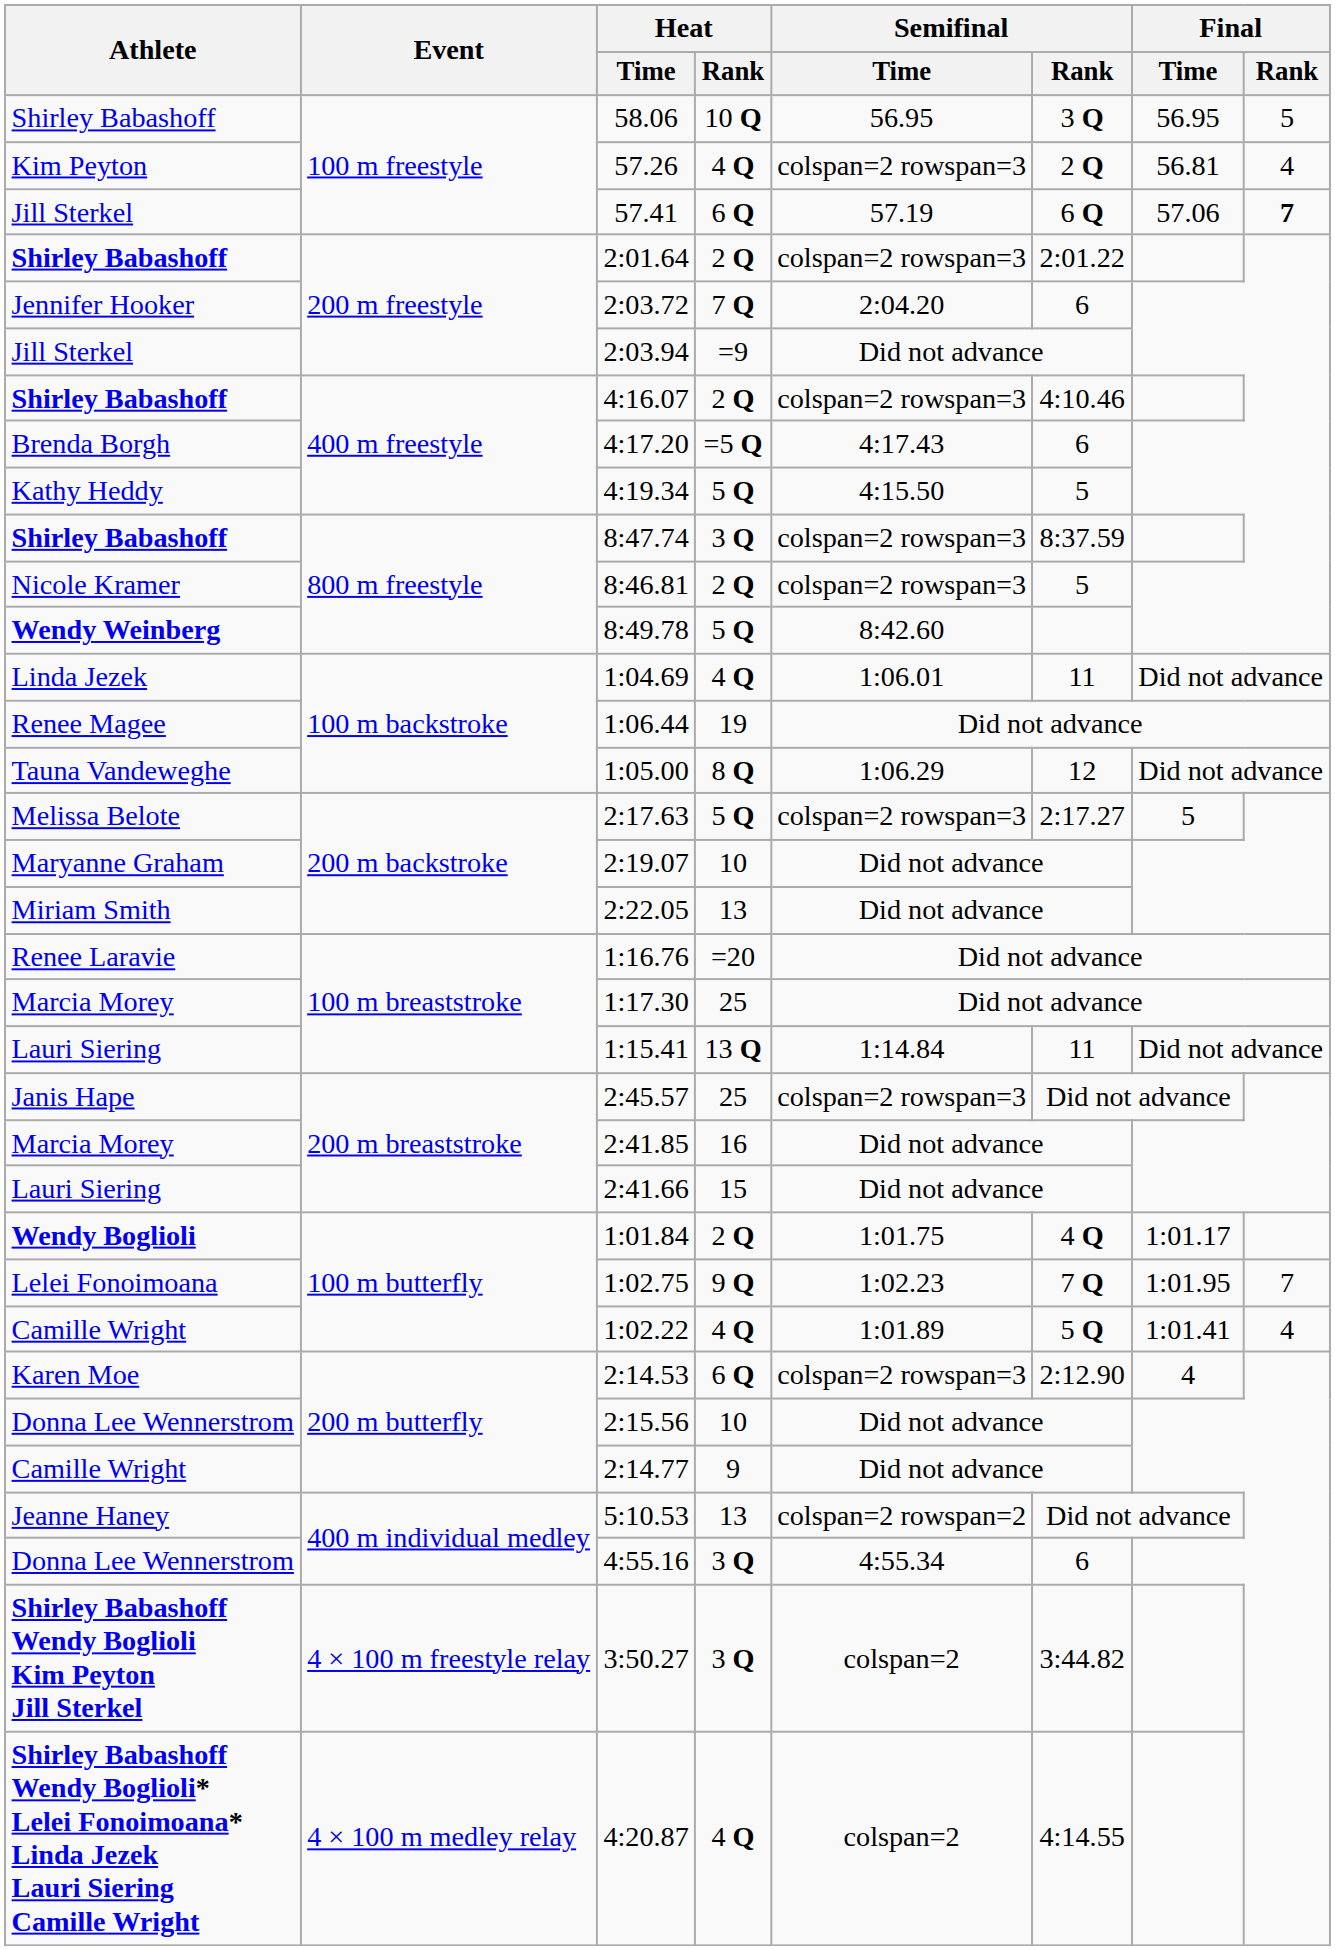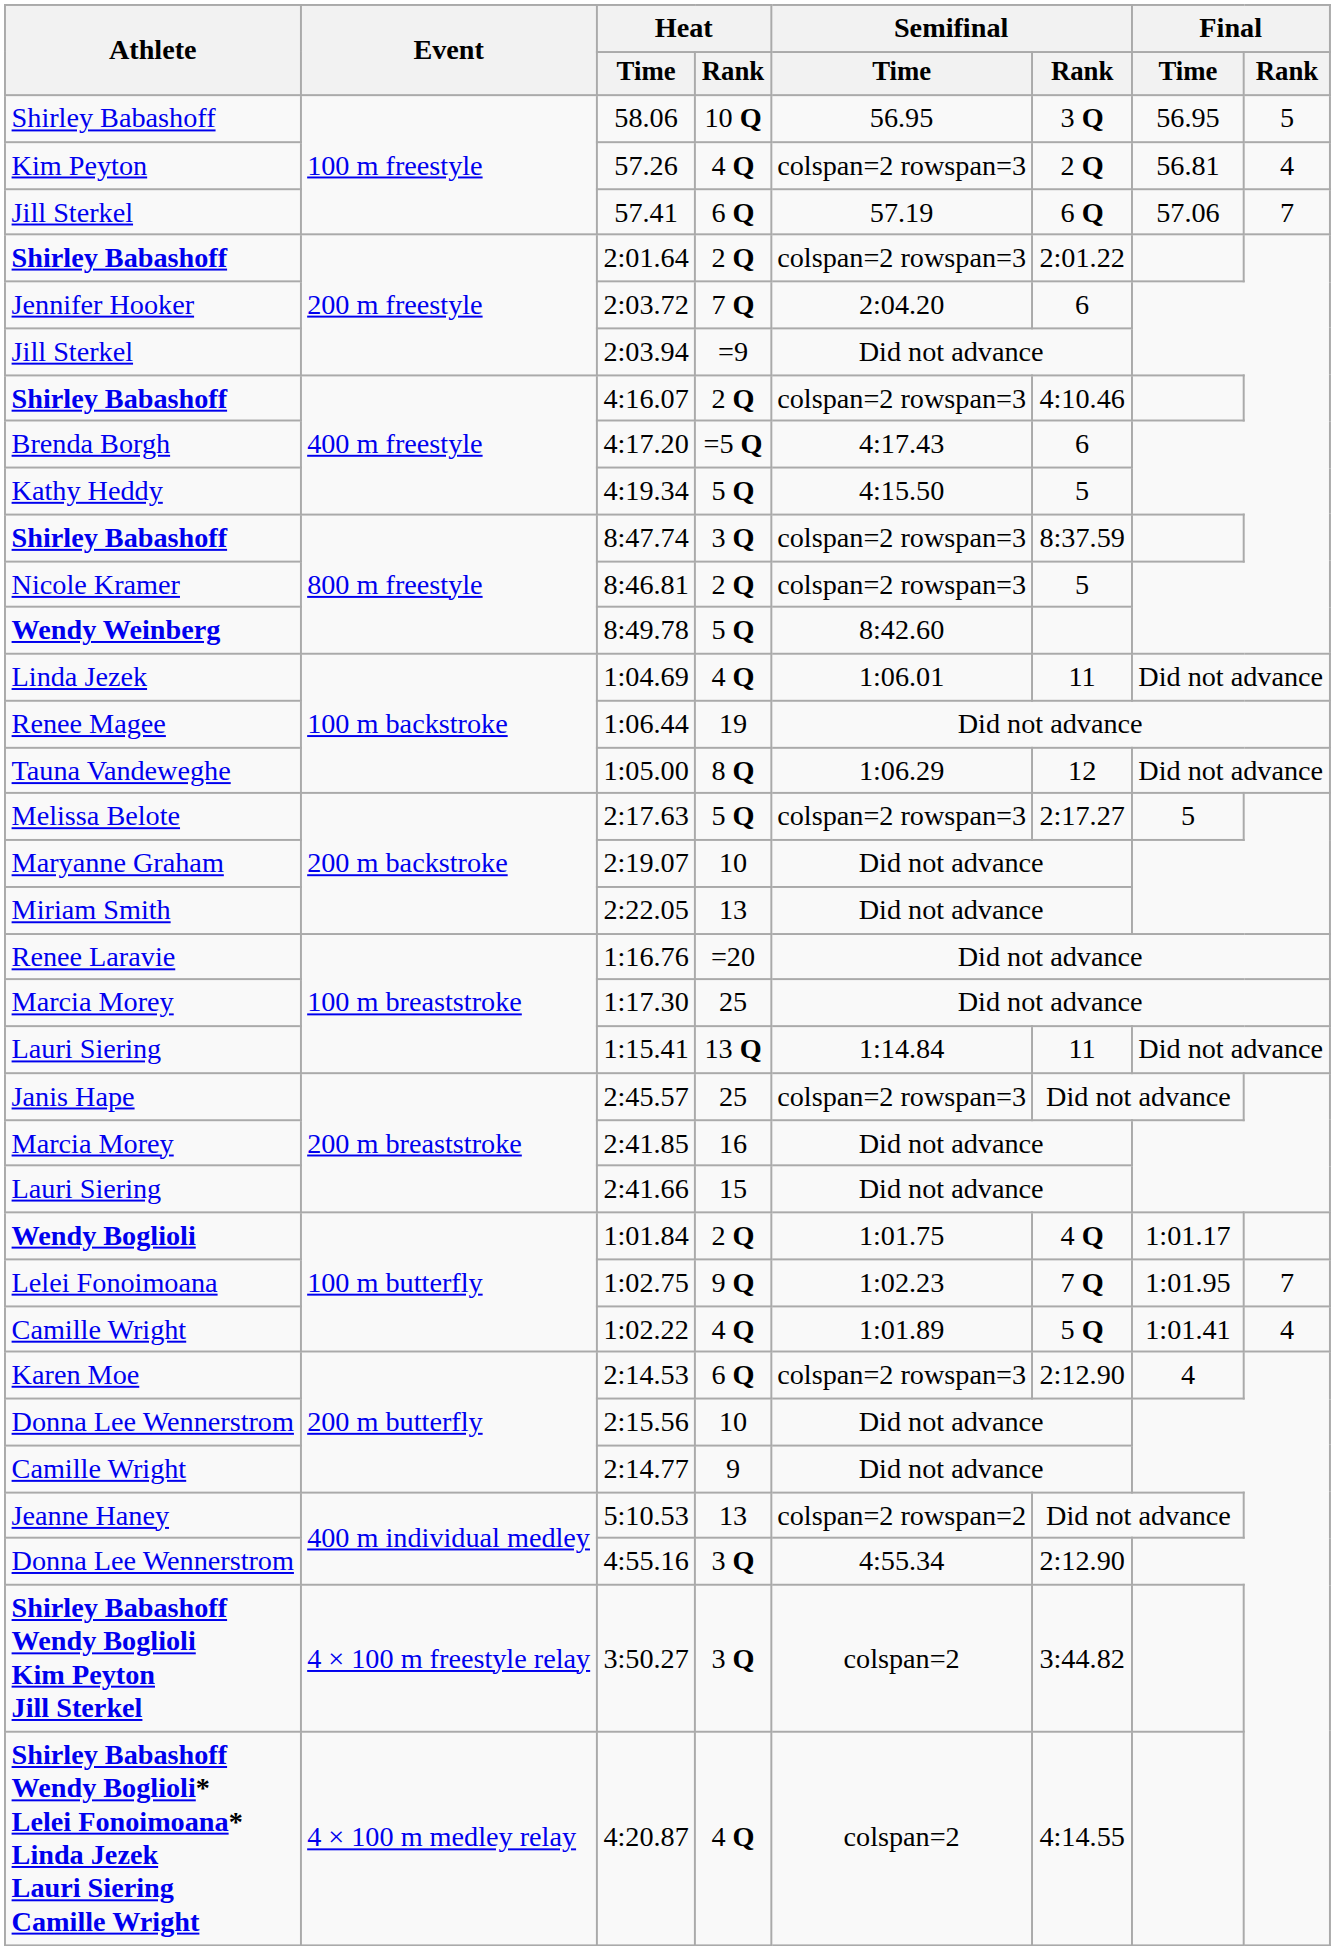(1287, 211) bold -> (1287, 211) normal
(1082, 1561) 6 -> (1082, 1561) 2:12.90
